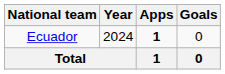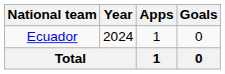(157, 36) bold -> (157, 36) normal
